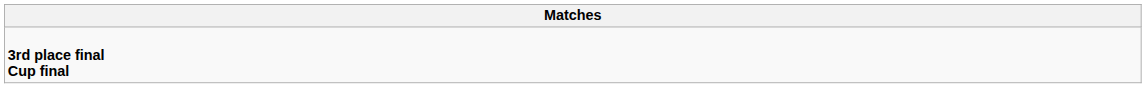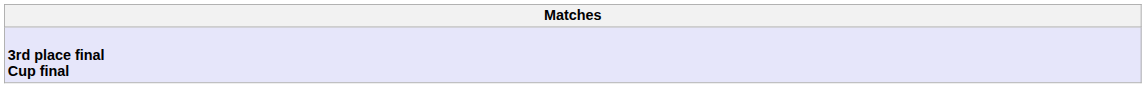(56, 63) no background -> (56, 63) lavender background
